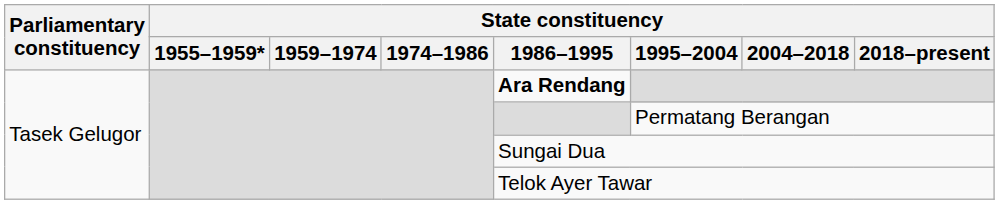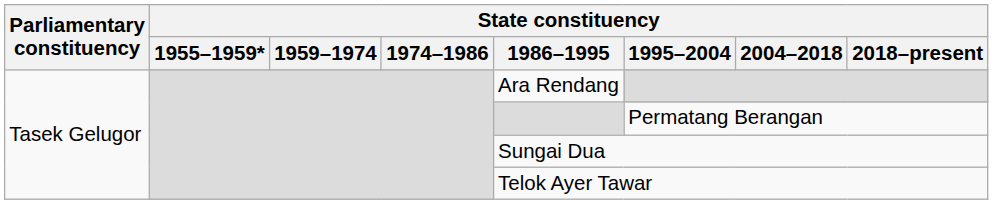(562, 85) bold -> (558, 85) normal
